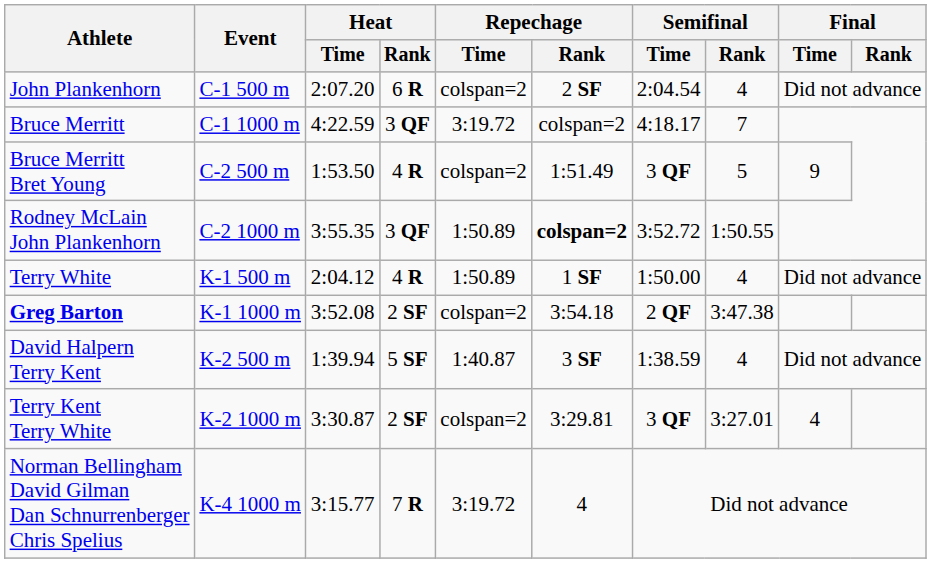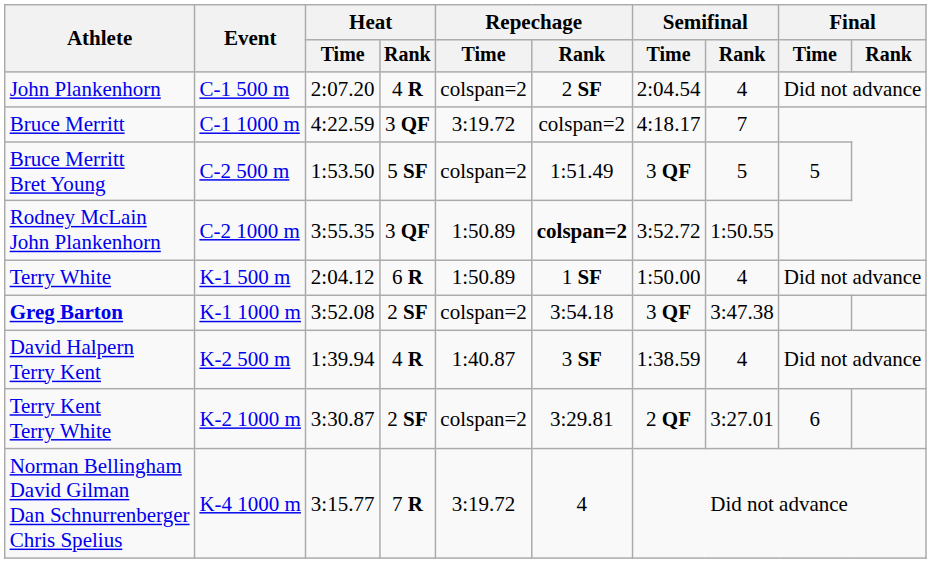(407, 89) 6 R -> (407, 89) 4 R
(407, 171) 4 R -> (407, 171) 5 SF
(815, 171) 9 -> (815, 171) 5
(407, 278) 4 R -> (407, 278) 6 R
(669, 312) 2 QF -> (669, 312) 3 QF
(407, 359) 5 SF -> (407, 359) 4 R
(669, 419) 3 QF -> (669, 419) 2 QF
(815, 419) 4 -> (815, 419) 6
